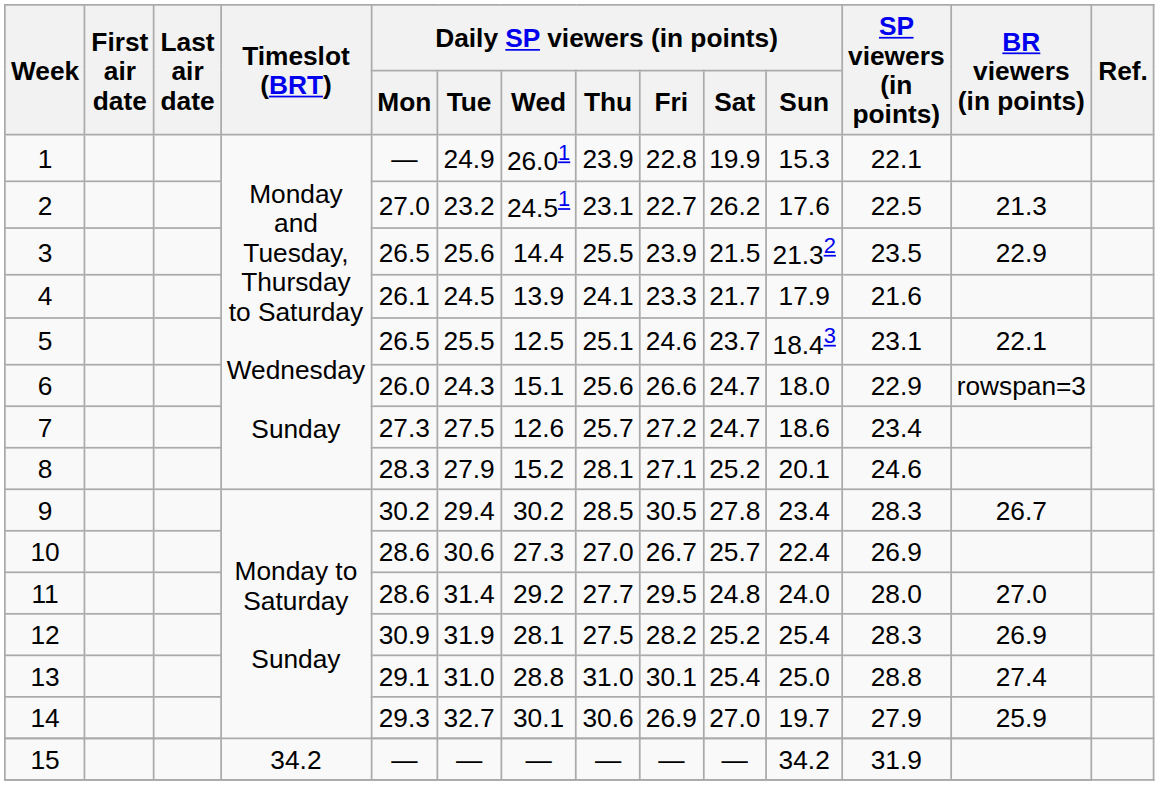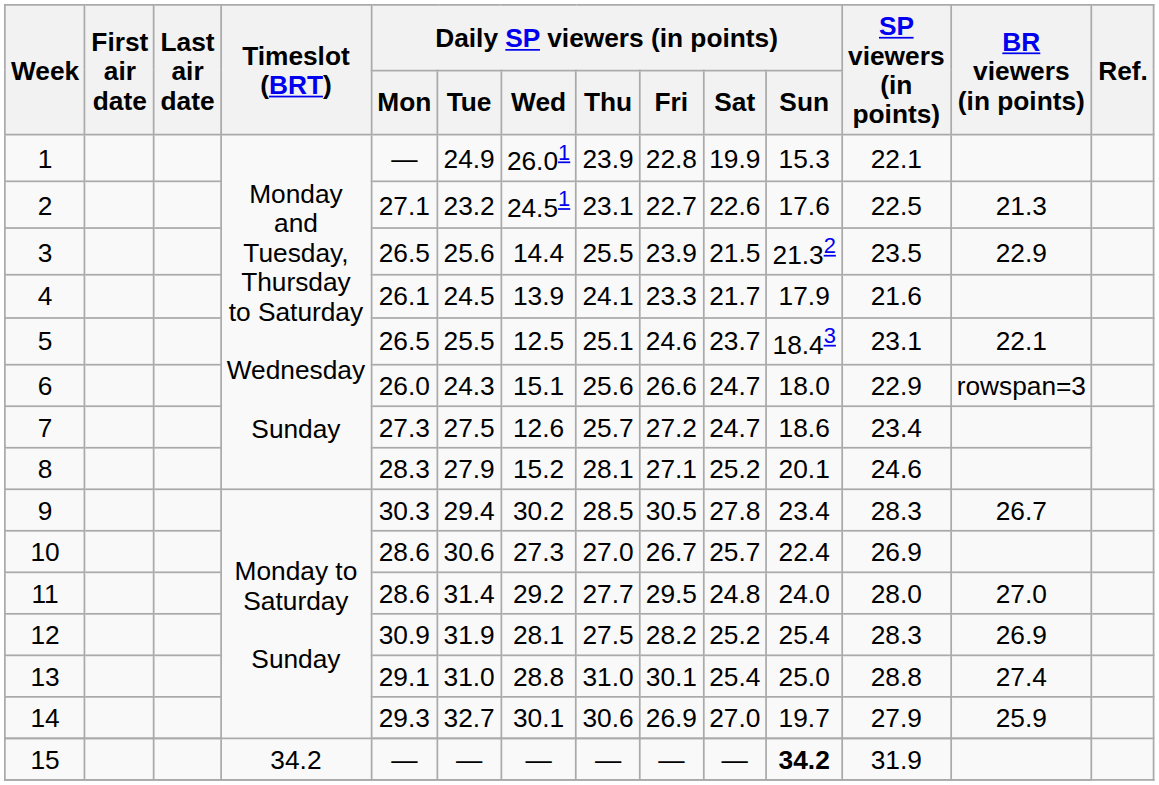(404, 205) 27.0 -> (404, 205) 27.1
(735, 205) 26.2 -> (735, 205) 22.6
(404, 510) 30.2 -> (404, 510) 30.3
(804, 760) normal -> (804, 760) bold
